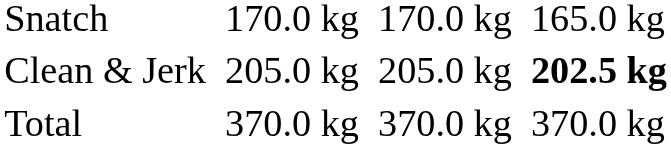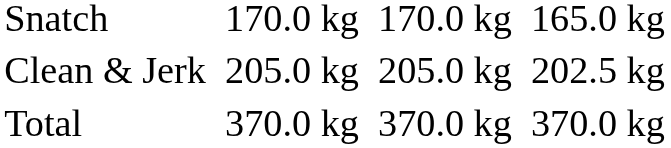(599, 70) bold -> (598, 70) normal
